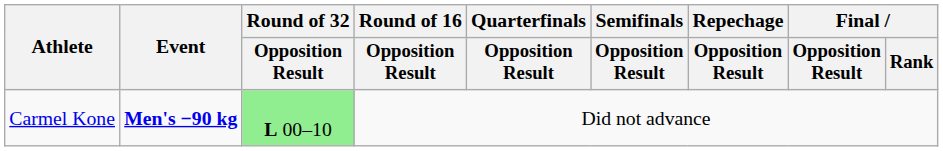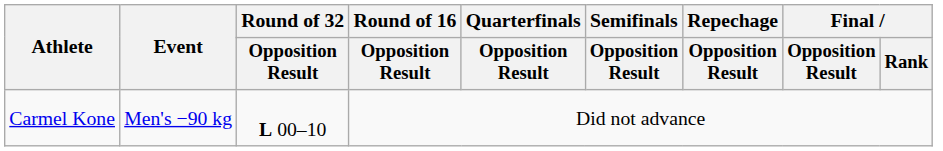(181, 118) bold -> (178, 118) normal
(298, 129) lightgreen background -> (293, 129) no background
